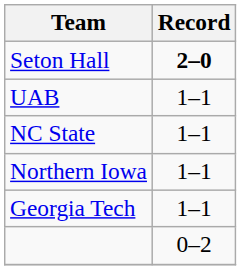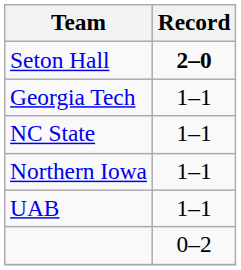(35, 97) UAB -> (73, 97) Georgia Tech
(73, 208) Georgia Tech -> (35, 208) UAB
